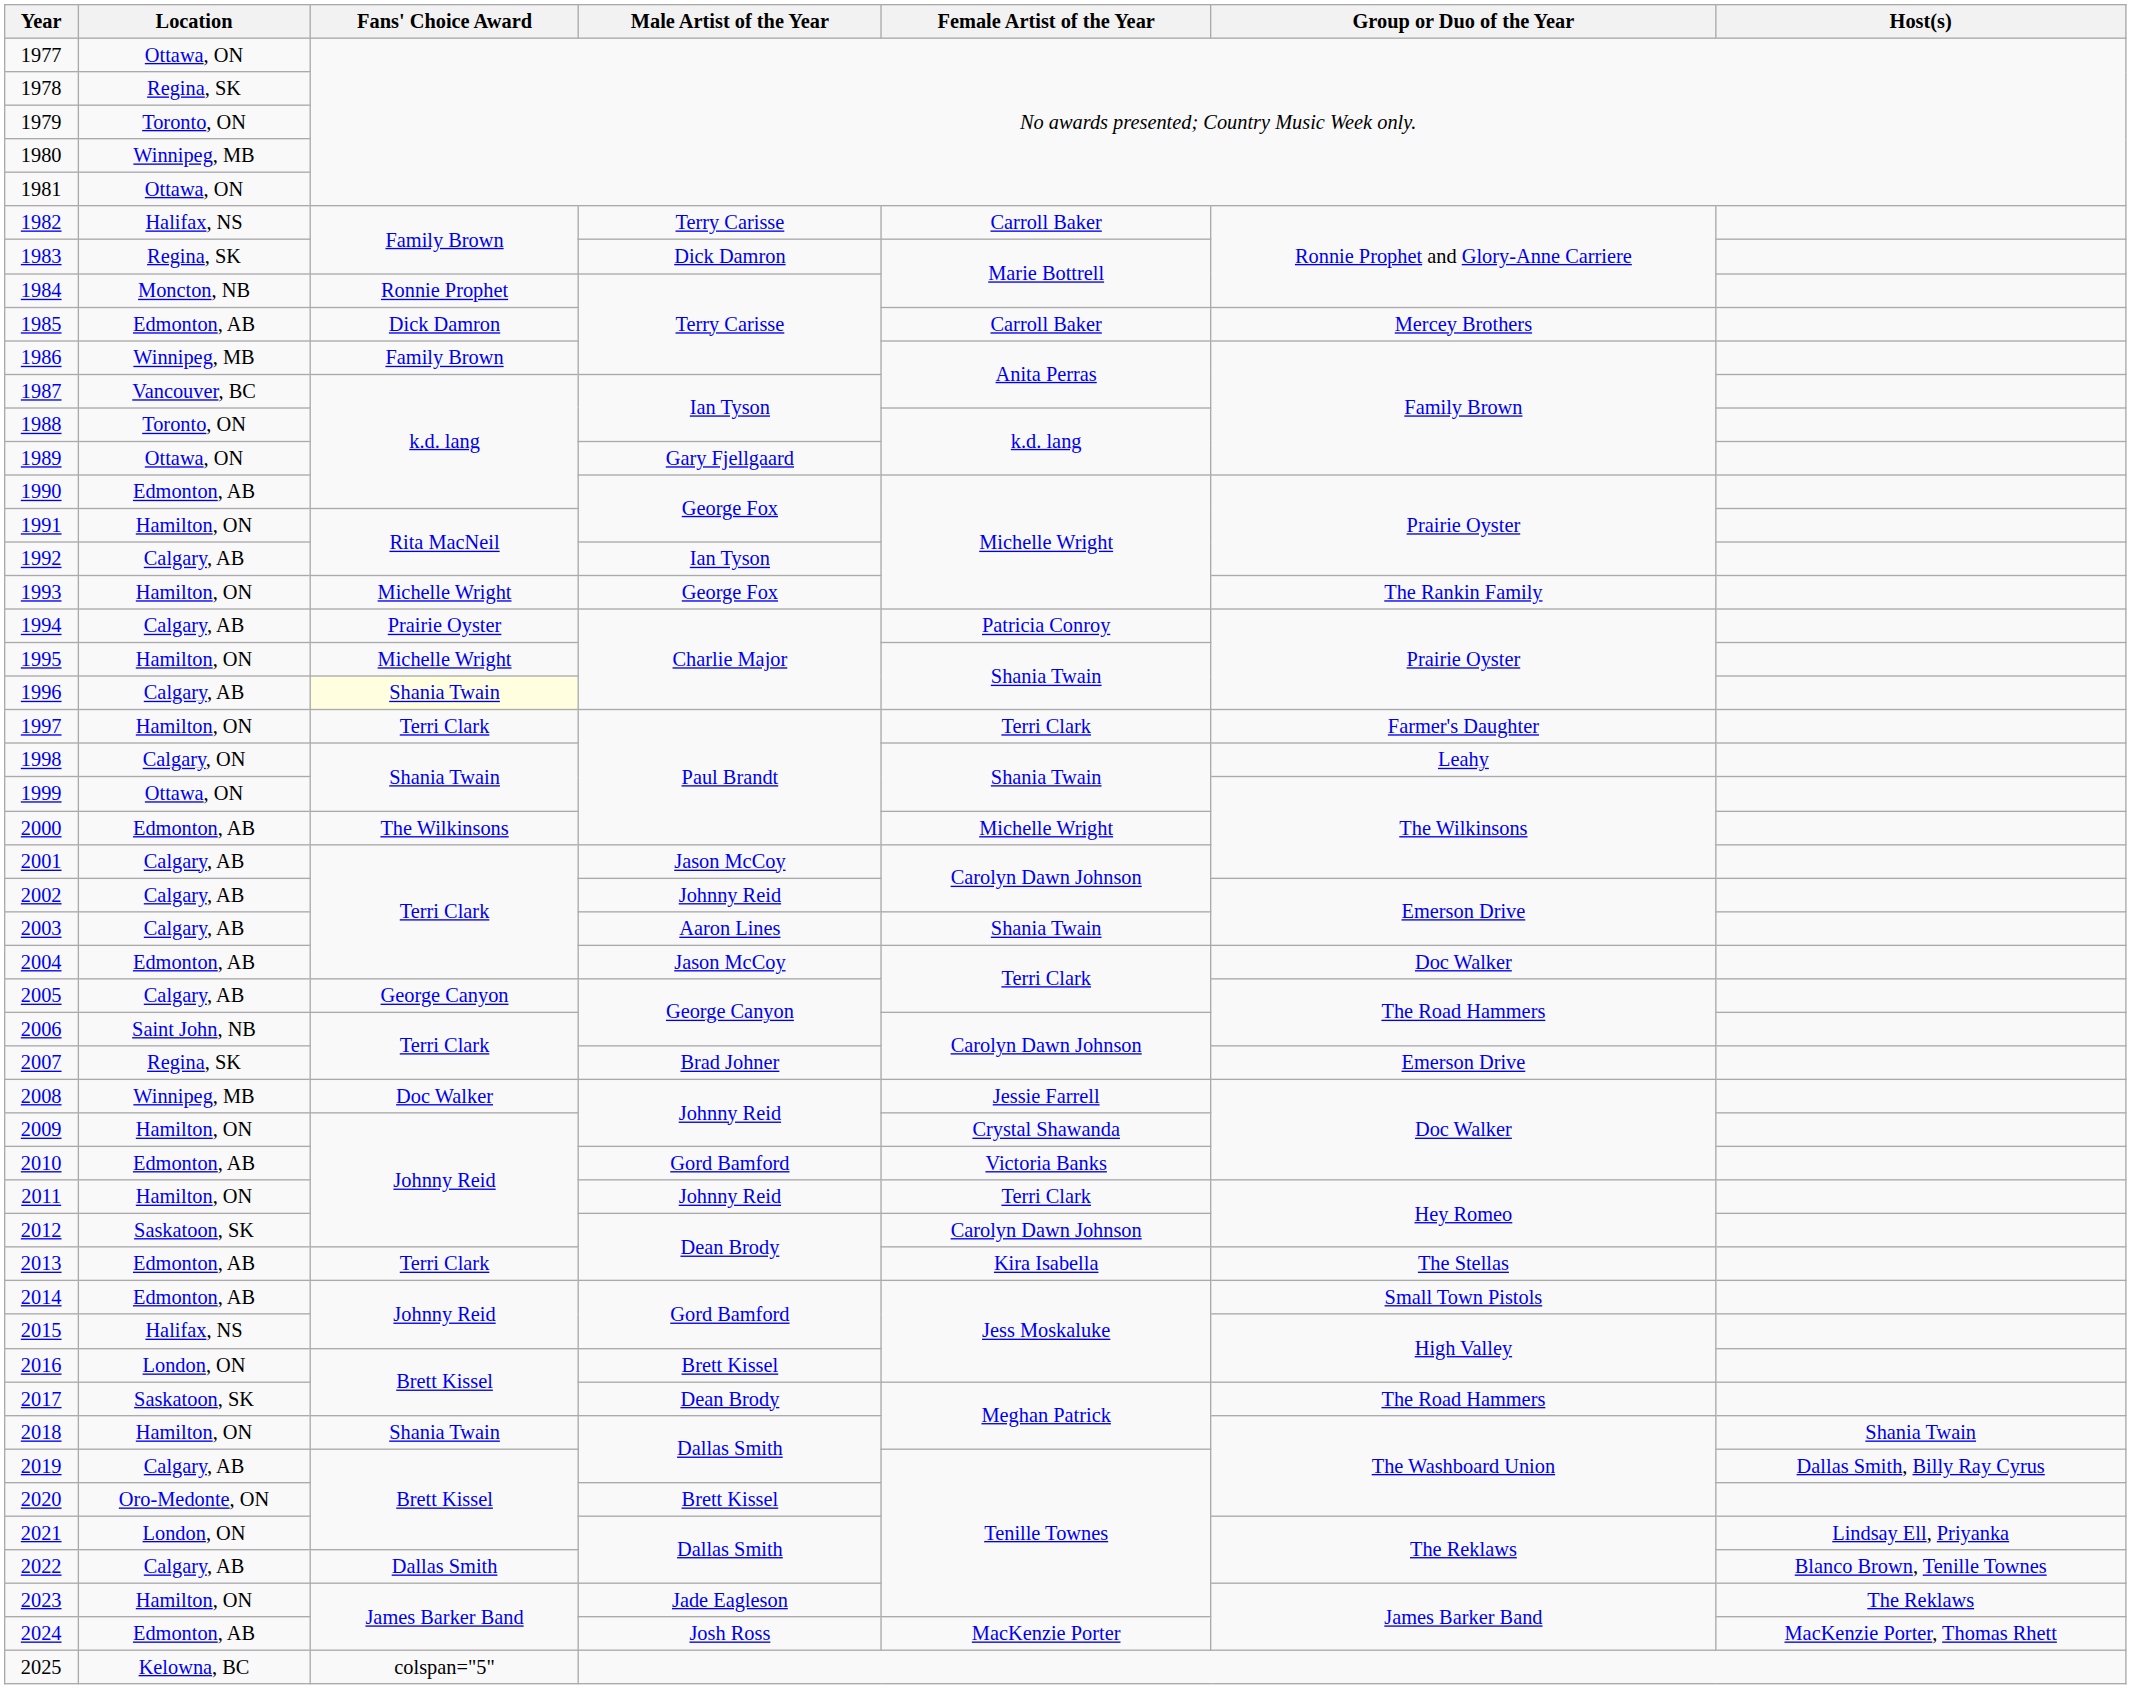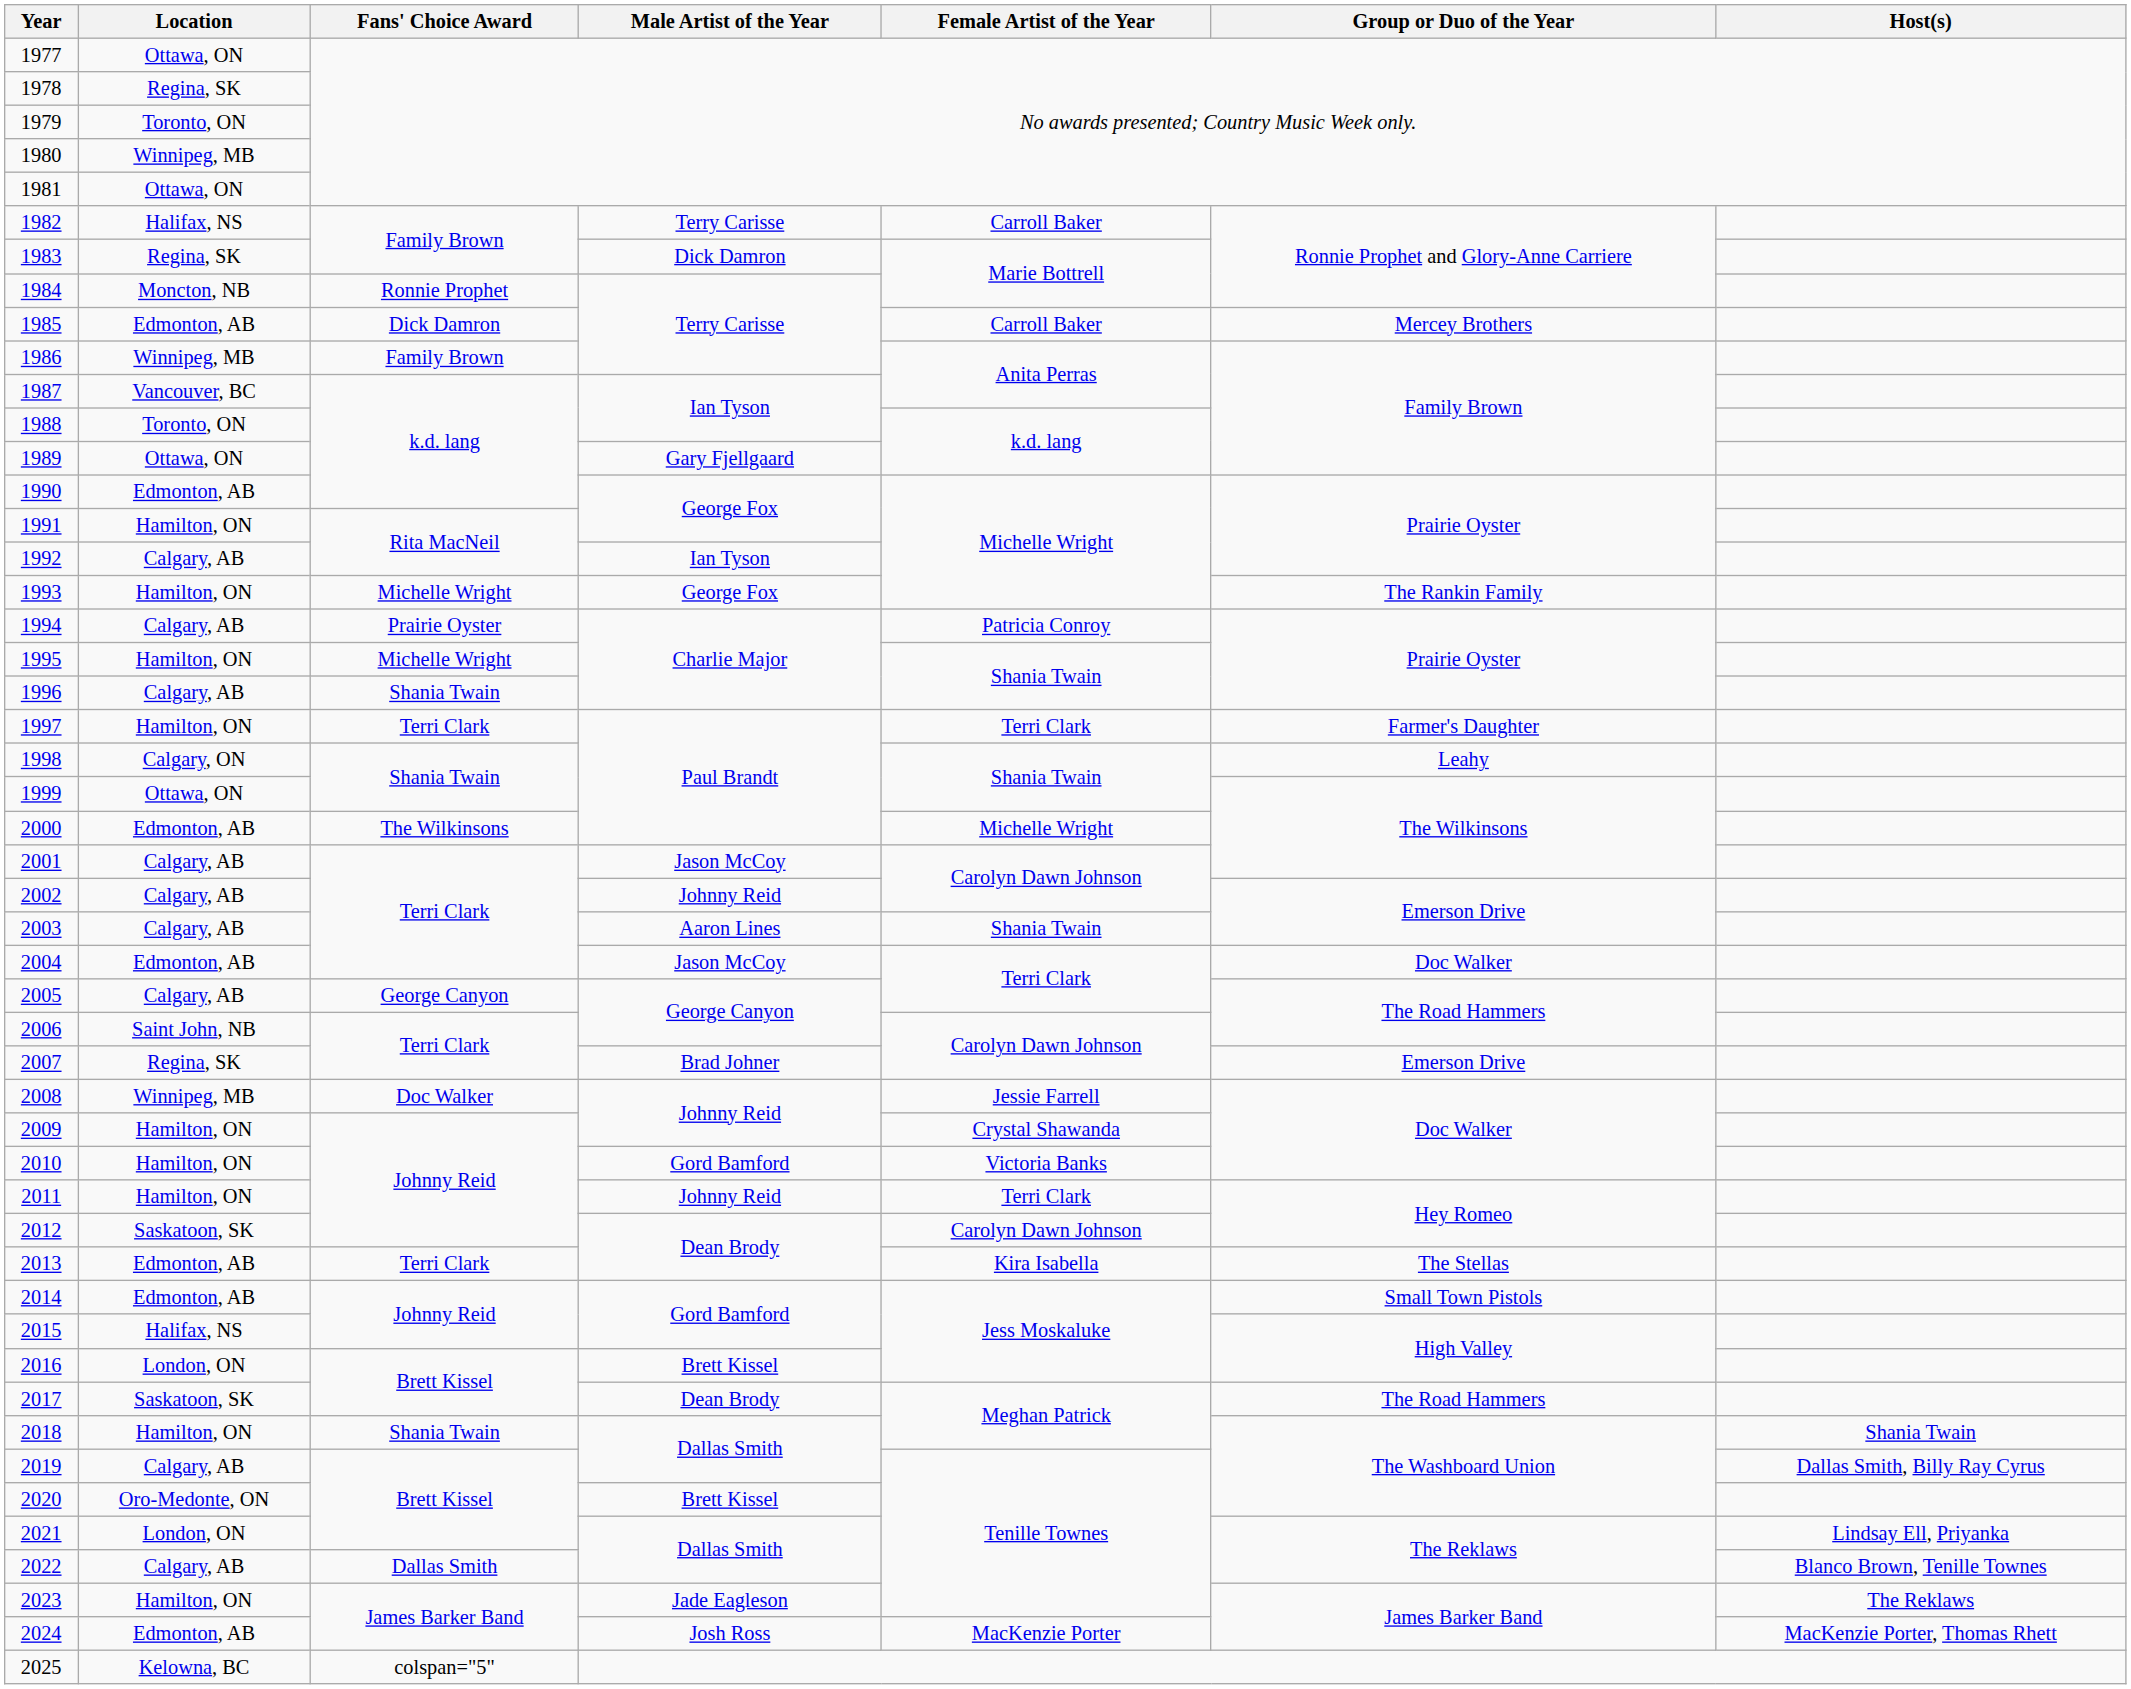(445, 693) lightyellow background -> (445, 693) no background
(194, 1163) Edmonton, AB -> (194, 1163) Hamilton, ON
